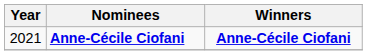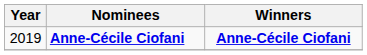(26, 38) 2021 -> (26, 38) 2019
